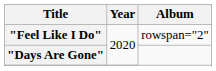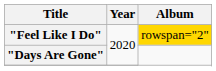(175, 34) no background -> (175, 34) gold background
